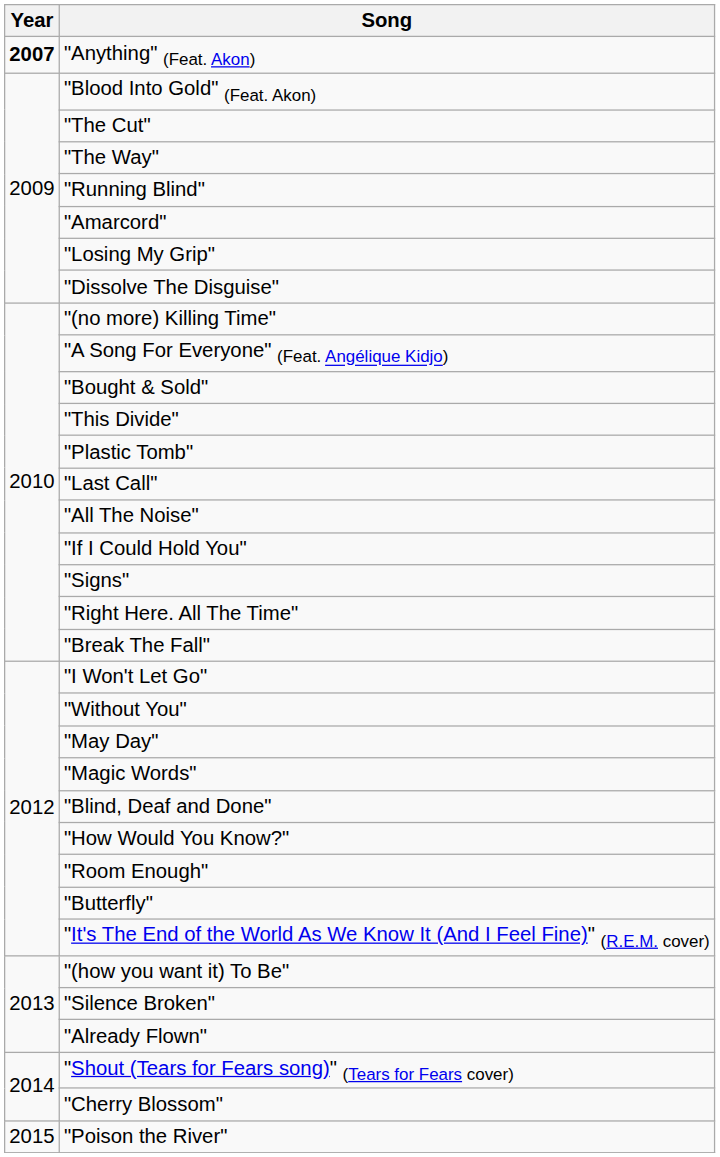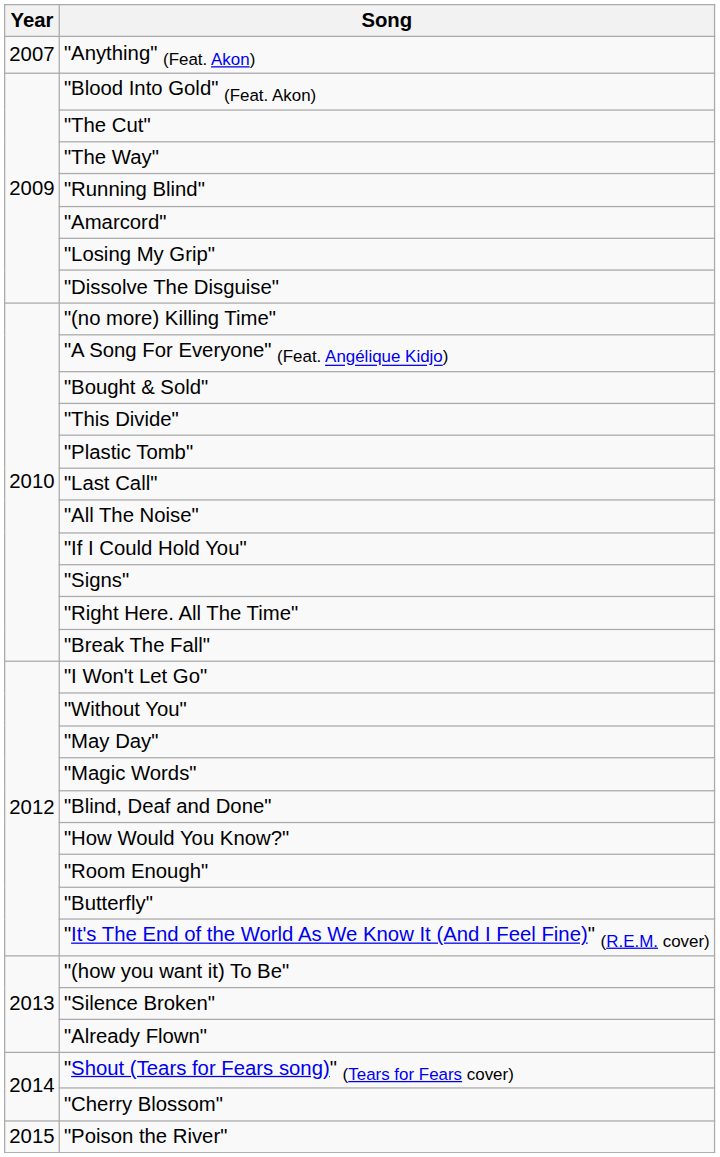(32, 54) bold -> (32, 54) normal
